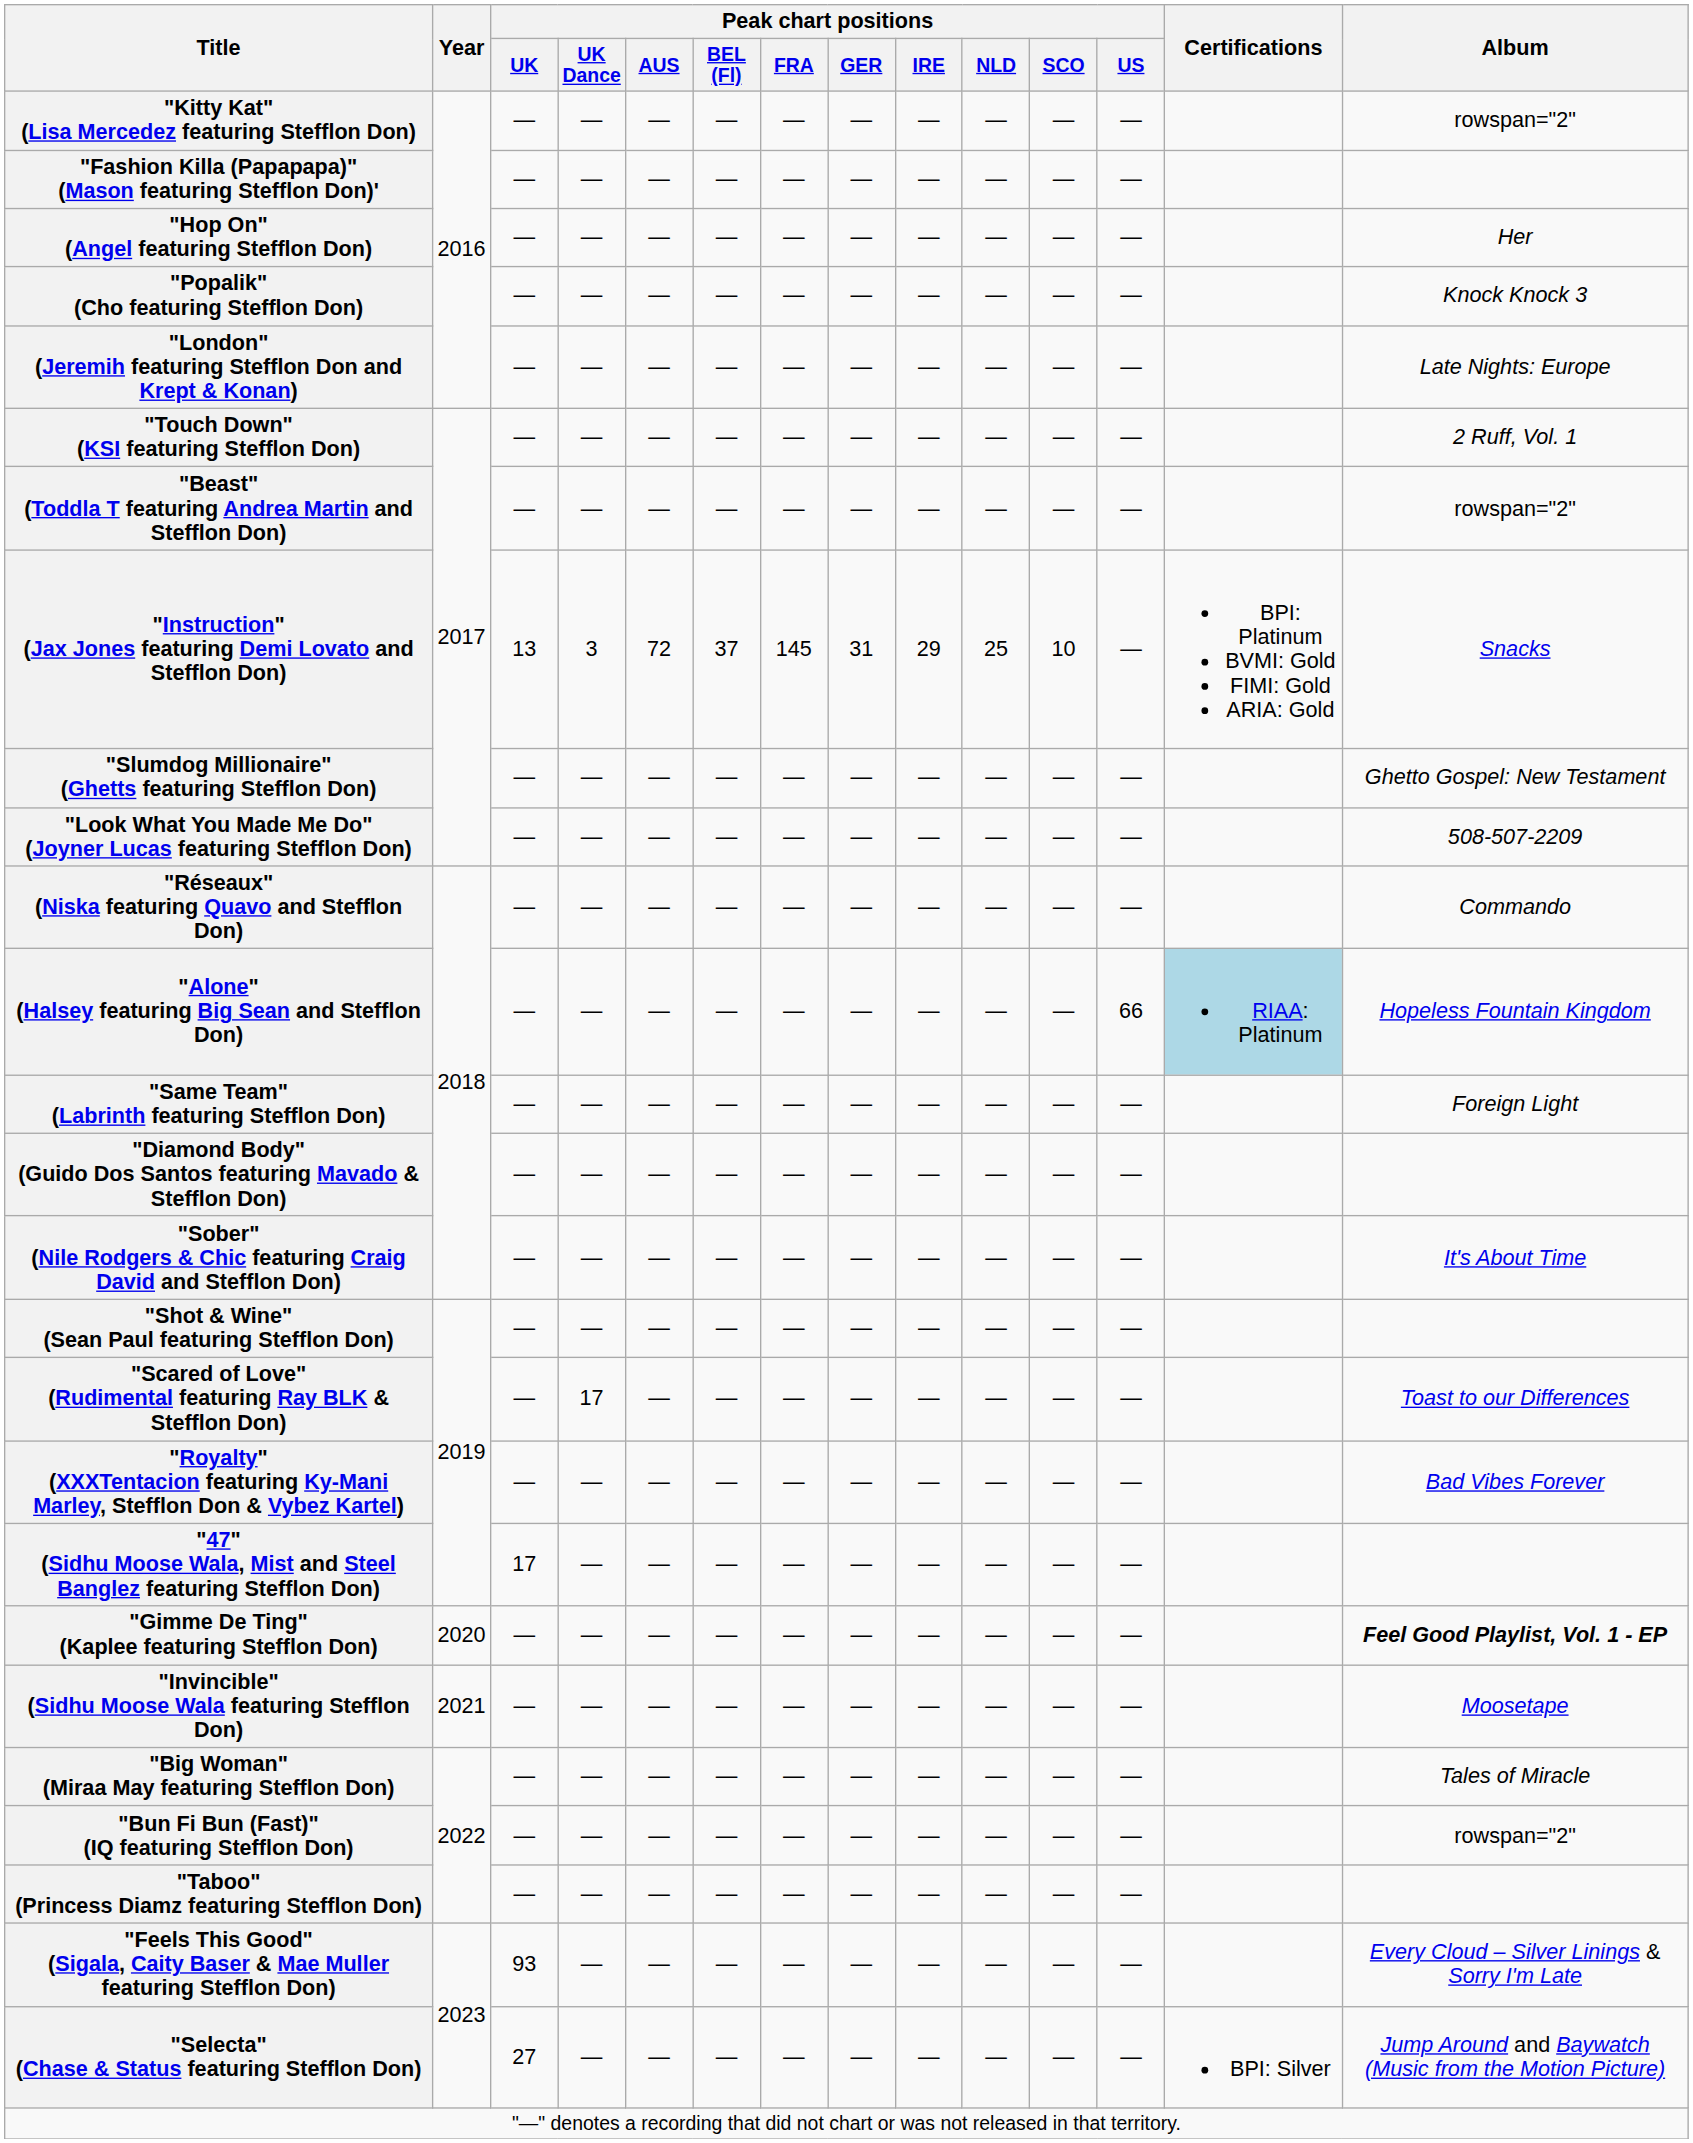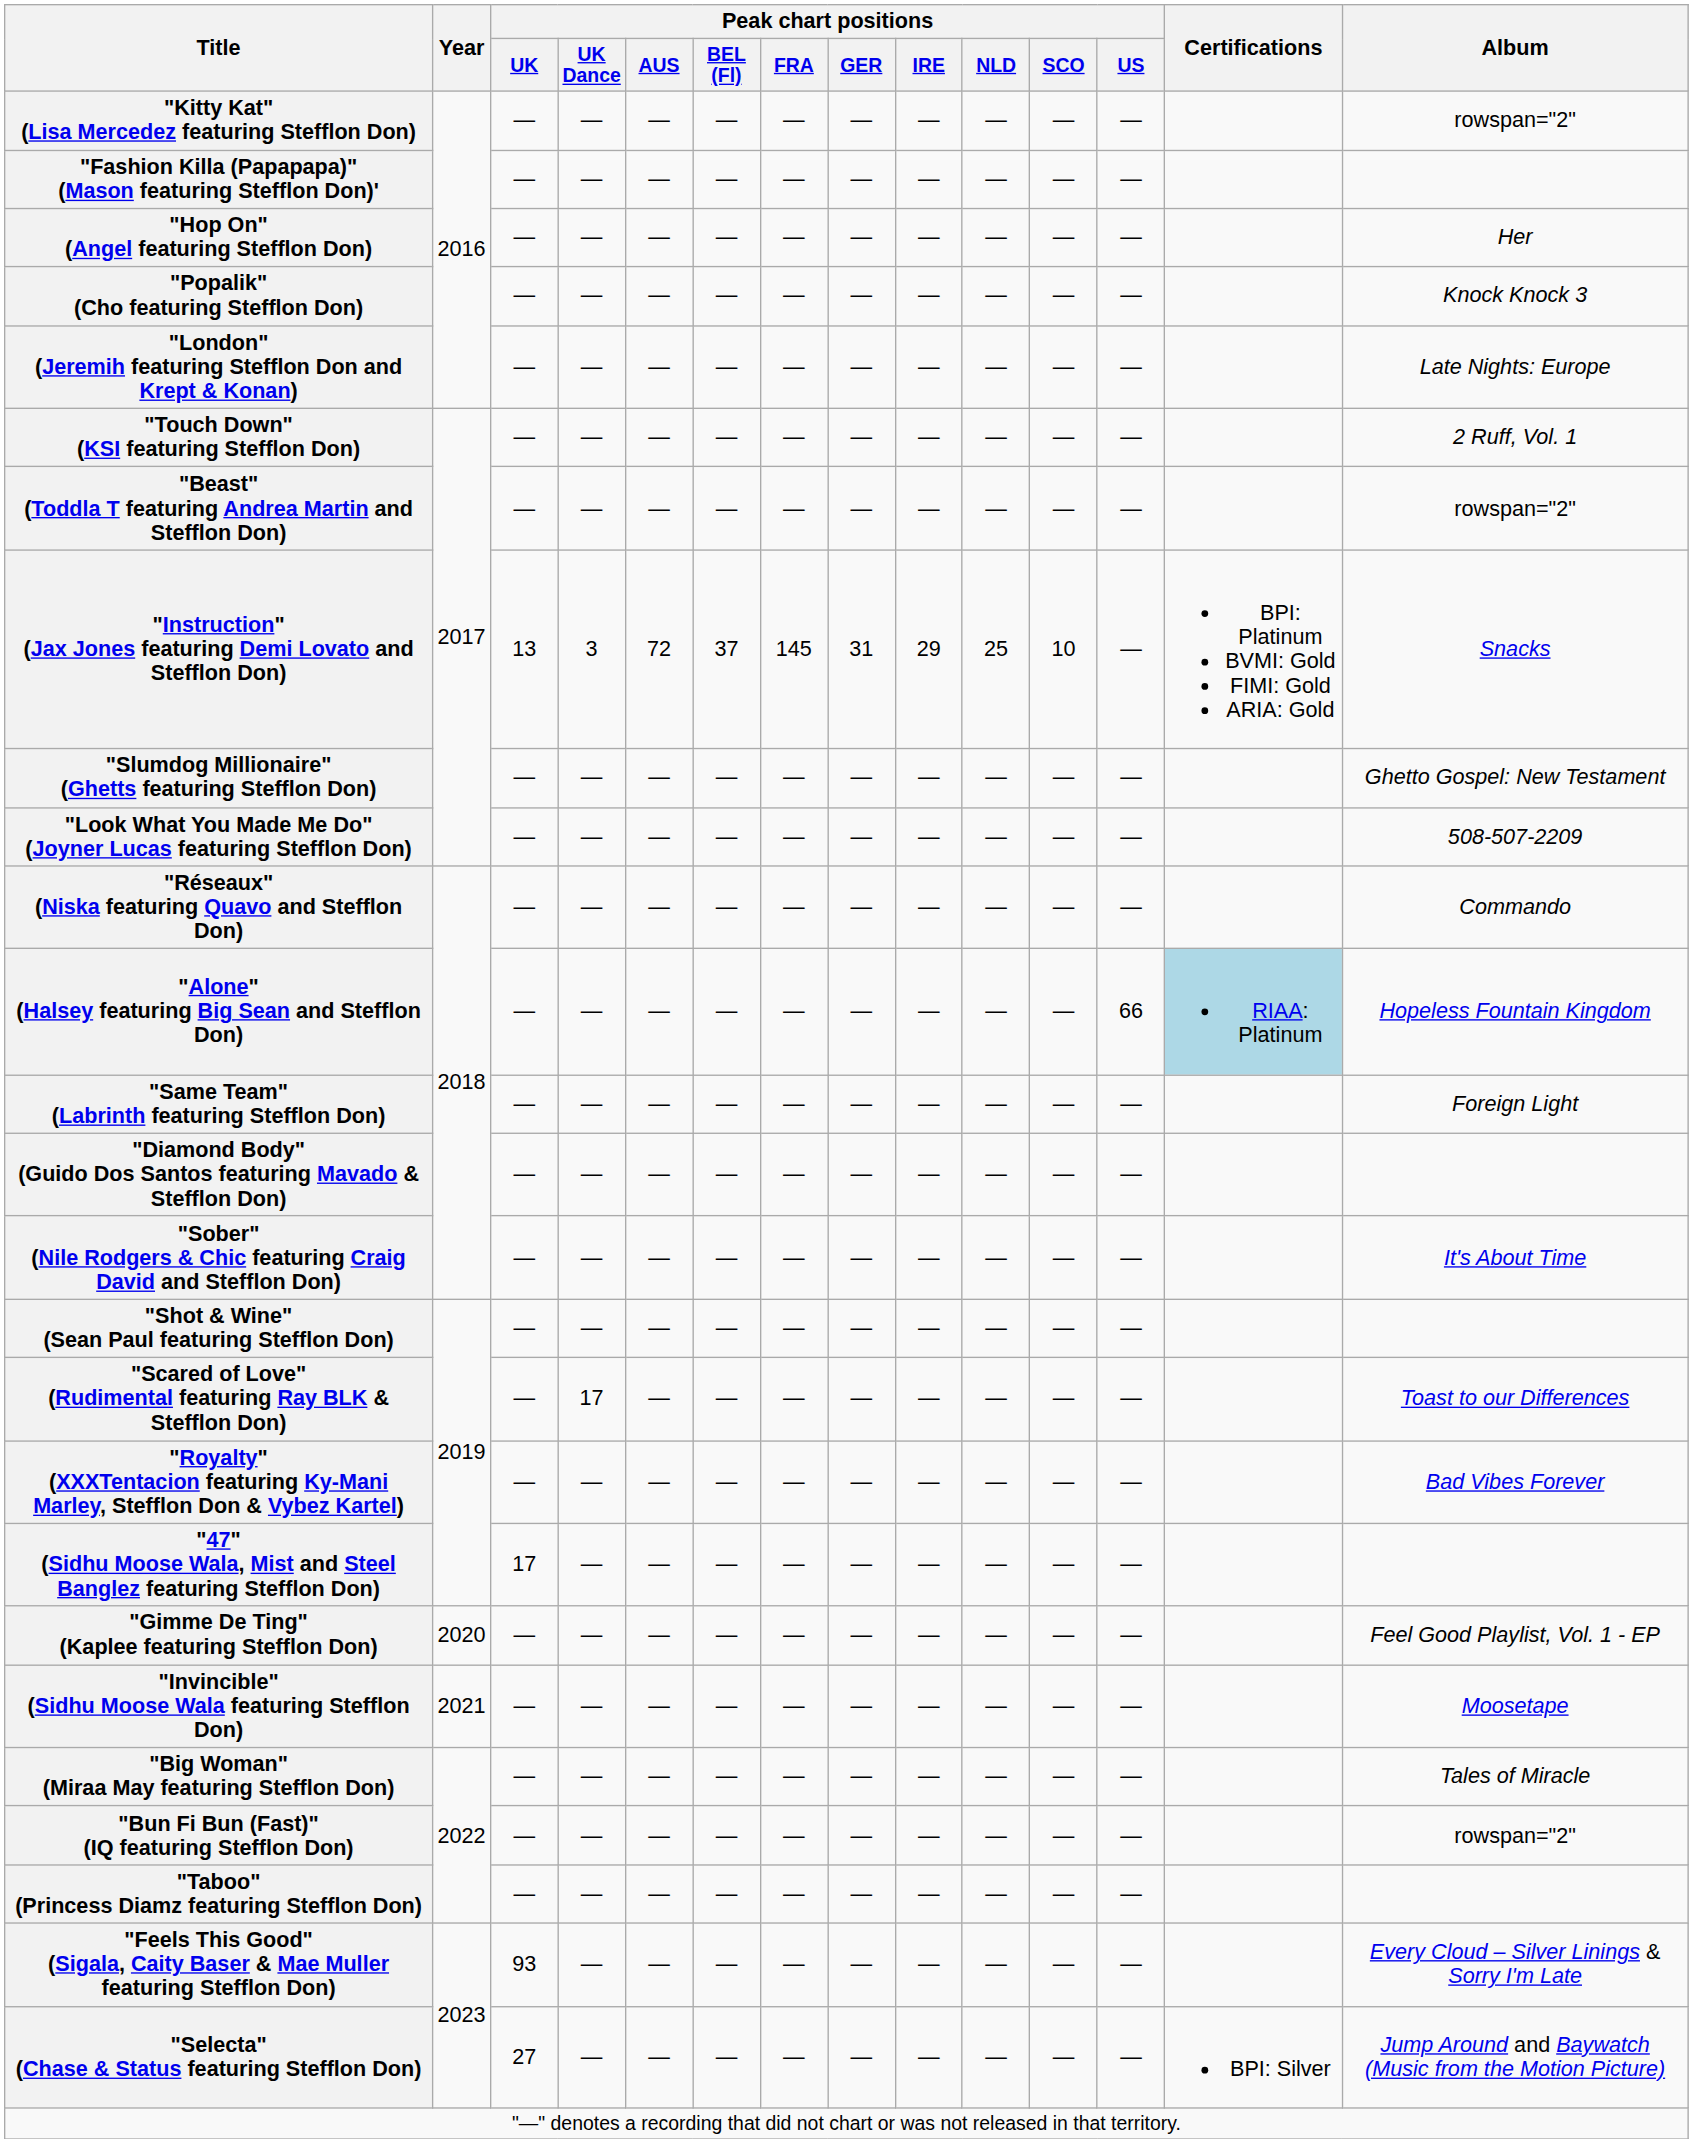(1515, 1635) bold -> (1515, 1635) normal
